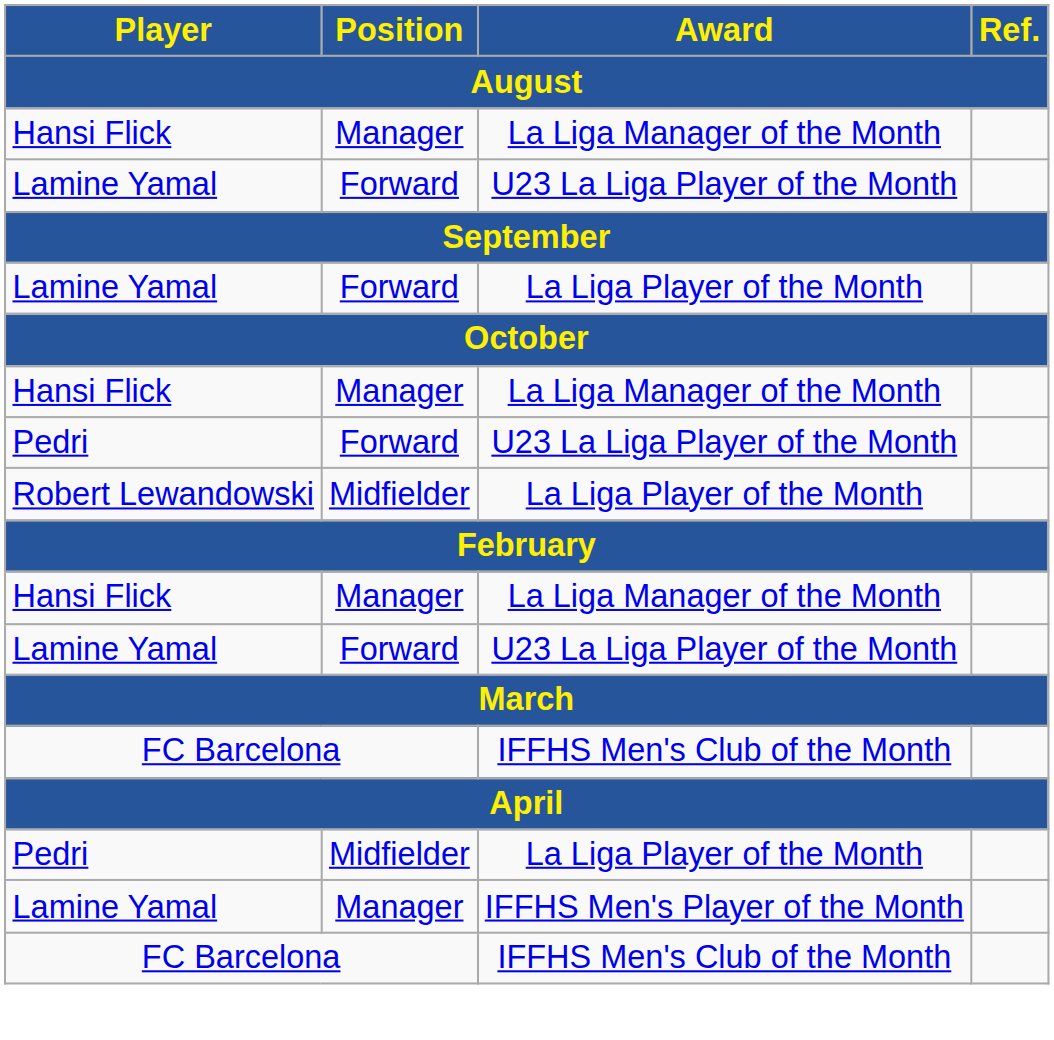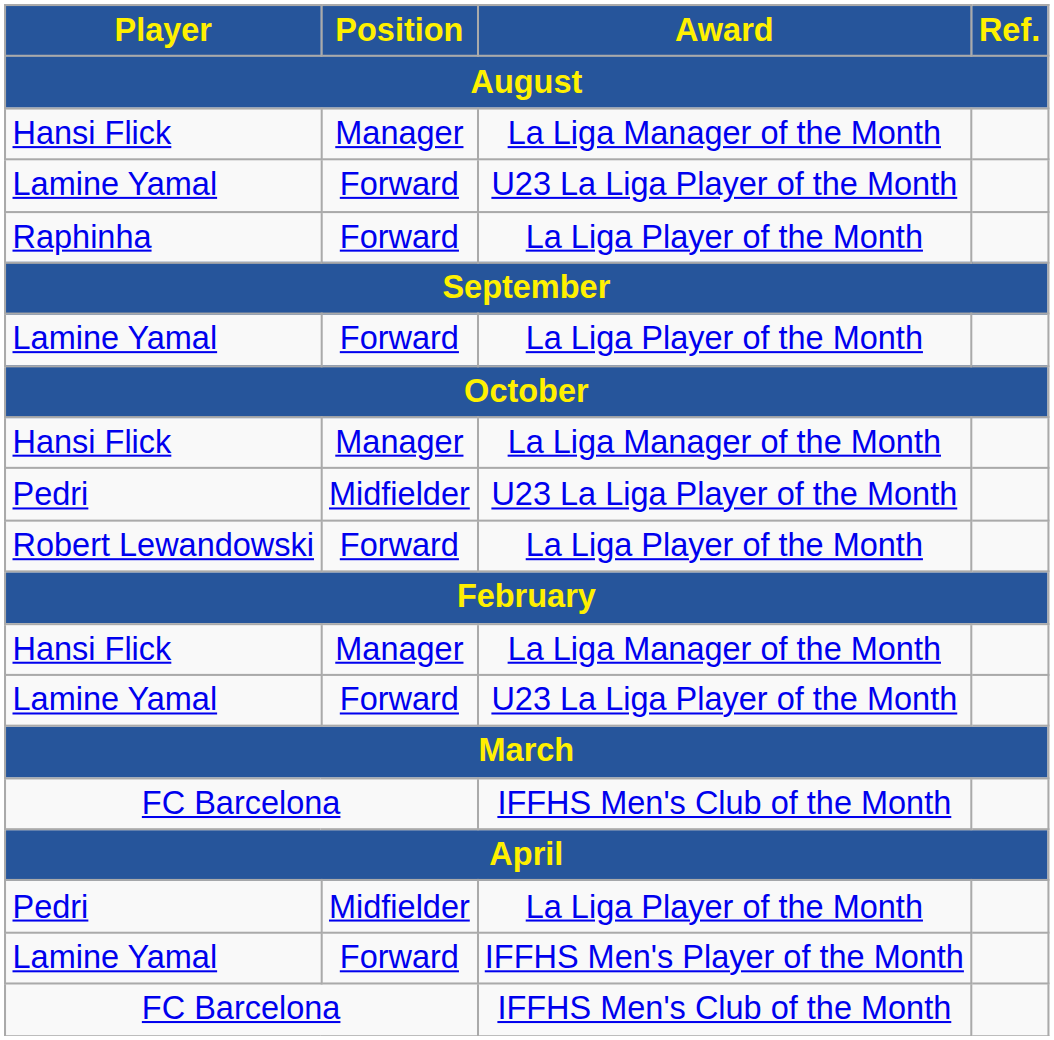+ row: (82, 236)
(399, 442) Forward -> (399, 493) Midfielder
(399, 493) Midfielder -> (399, 545) Forward
(399, 905) Manager -> (399, 957) Forward
